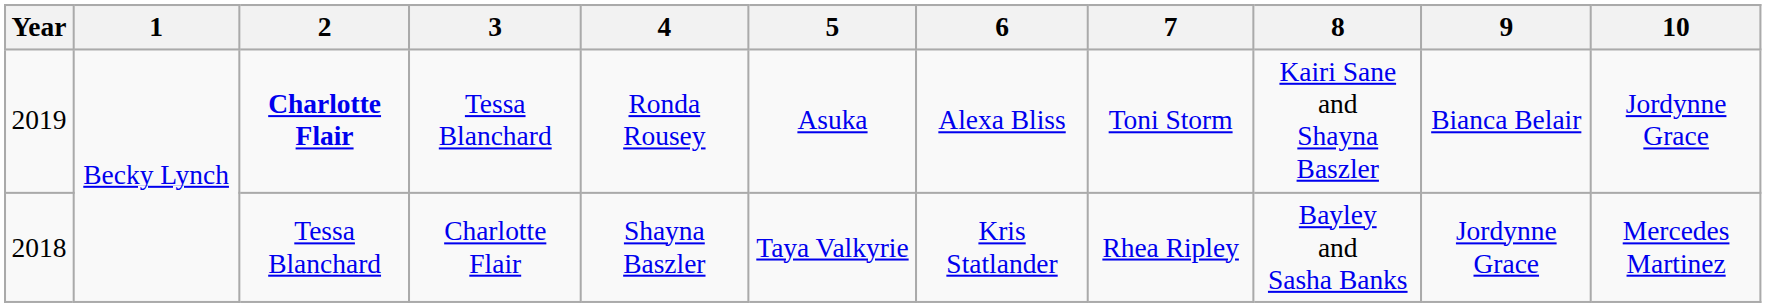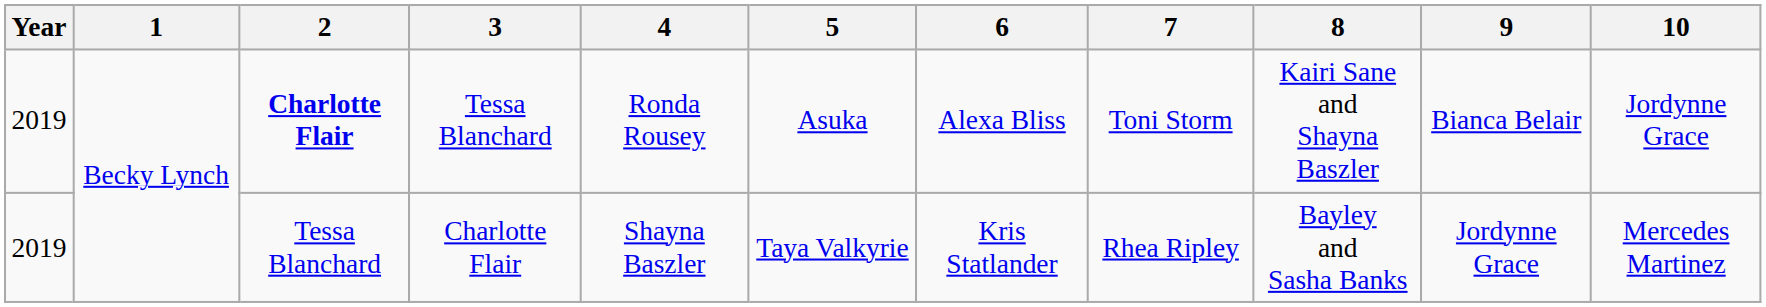(39, 246) 2018 -> (39, 246) 2019
